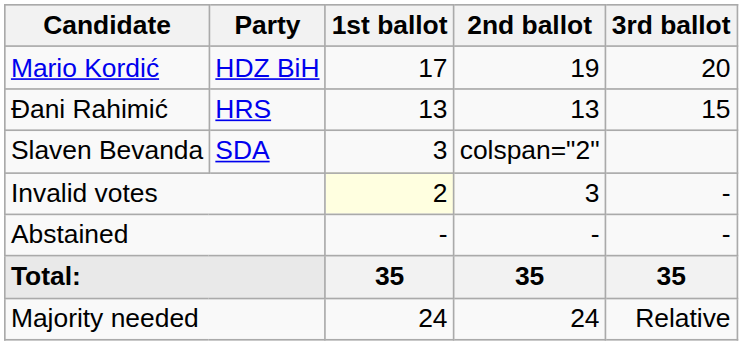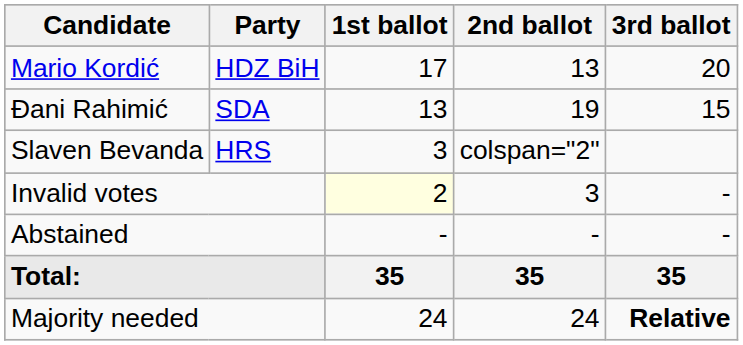(585, 67) 19 -> (585, 67) 13
(243, 109) HRS -> (243, 109) SDA
(585, 109) 13 -> (585, 109) 19
(243, 151) SDA -> (243, 151) HRS
(683, 318) normal -> (680, 318) bold
